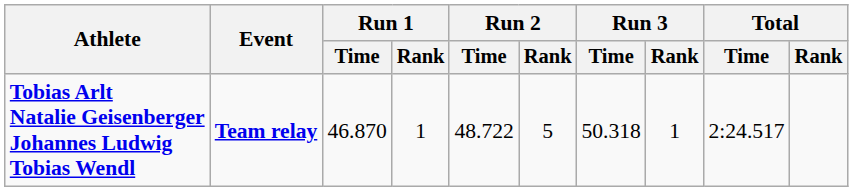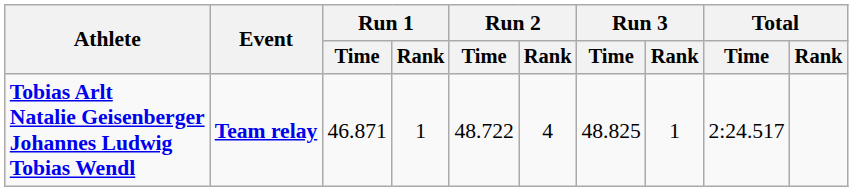(357, 130) 46.870 -> (357, 130) 46.871
(548, 130) 5 -> (548, 130) 4
(611, 130) 50.318 -> (611, 130) 48.825
